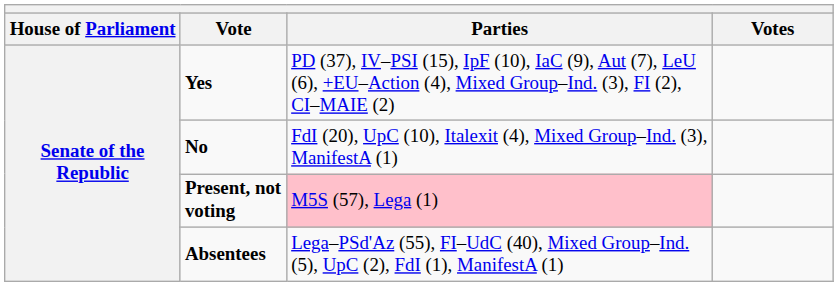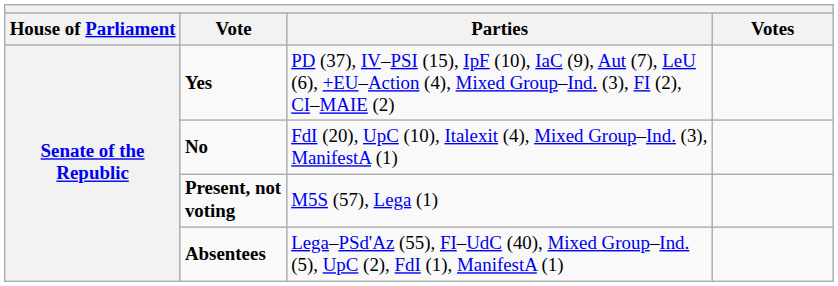(365, 200) pink background -> (365, 200) no background
